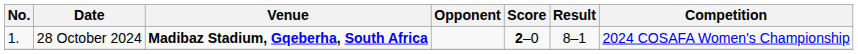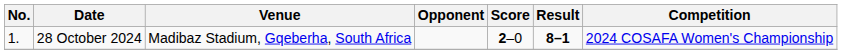(288, 37) bold -> (280, 37) normal
(574, 37) normal -> (558, 37) bold
